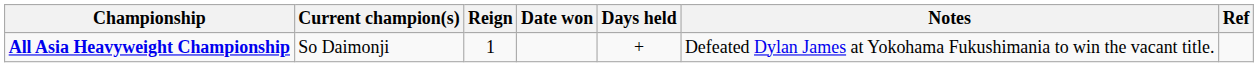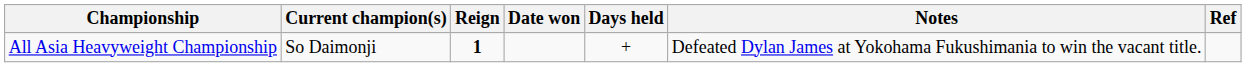(149, 47) bold -> (143, 47) normal
(490, 47) normal -> (477, 47) bold
